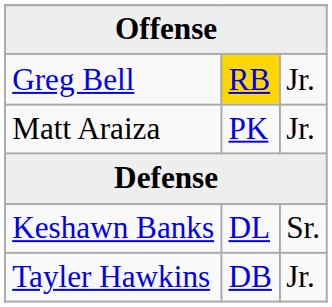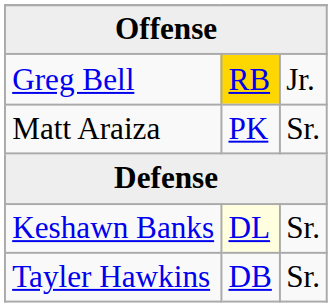(301, 128) Jr. -> (303, 128) Sr.
(249, 227) no background -> (249, 227) lightyellow background
(301, 276) Jr. -> (303, 276) Sr.
